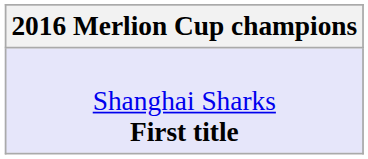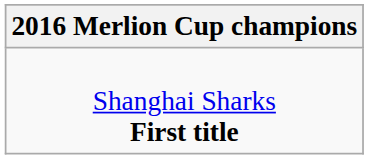(184, 115) lavender background -> (184, 115) no background
